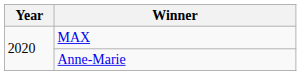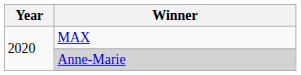(92, 59) no background -> (92, 59) lightgrey background
